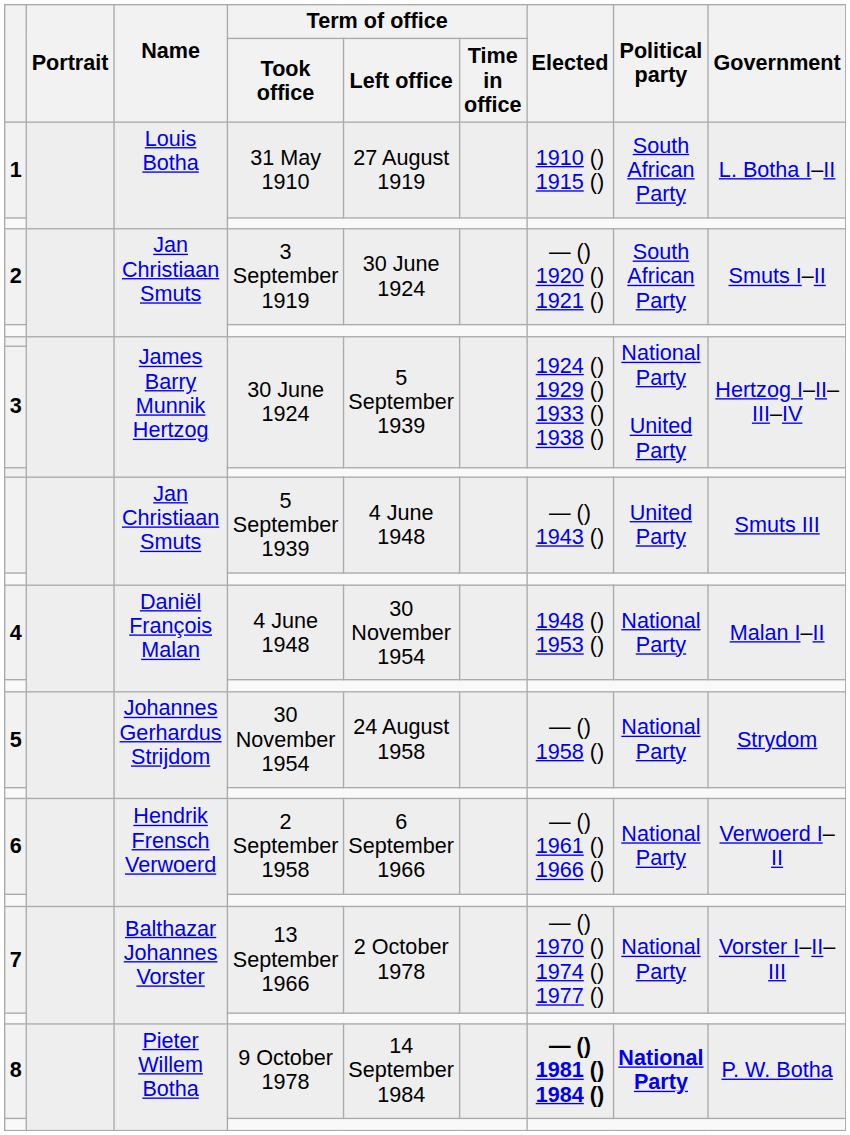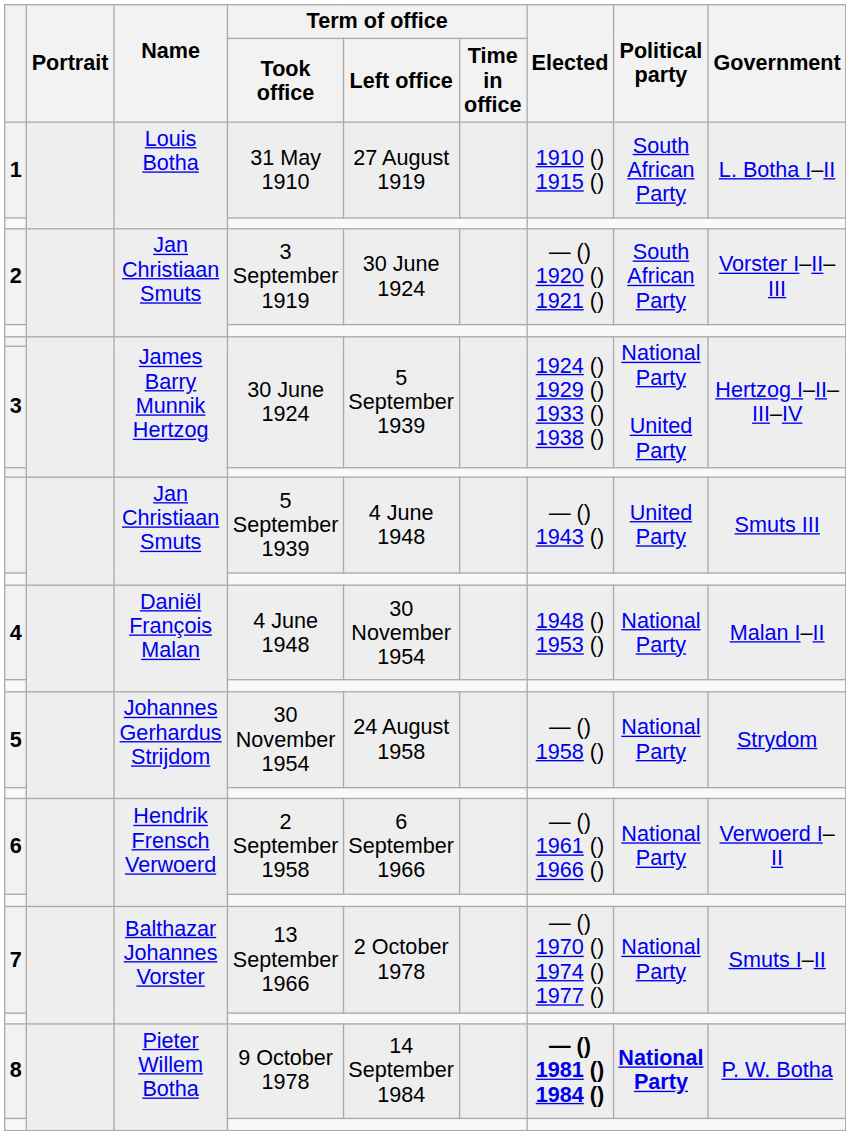(777, 276) Smuts I–II -> (777, 276) Vorster I–II–III
(777, 959) Vorster I–II–III -> (777, 959) Smuts I–II
